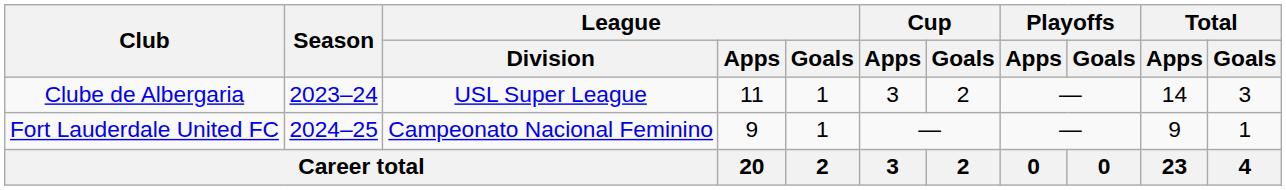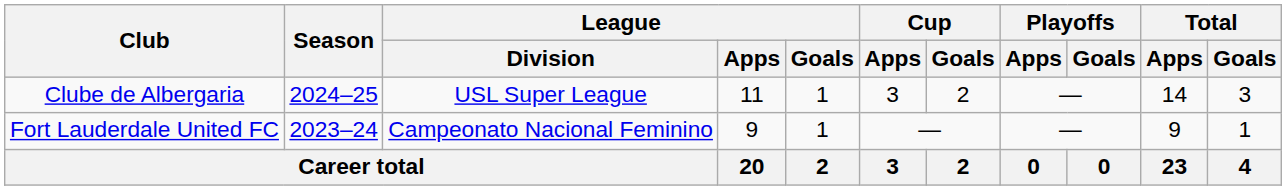(334, 94) 2023–24 -> (334, 94) 2024–25
(334, 130) 2024–25 -> (334, 130) 2023–24
